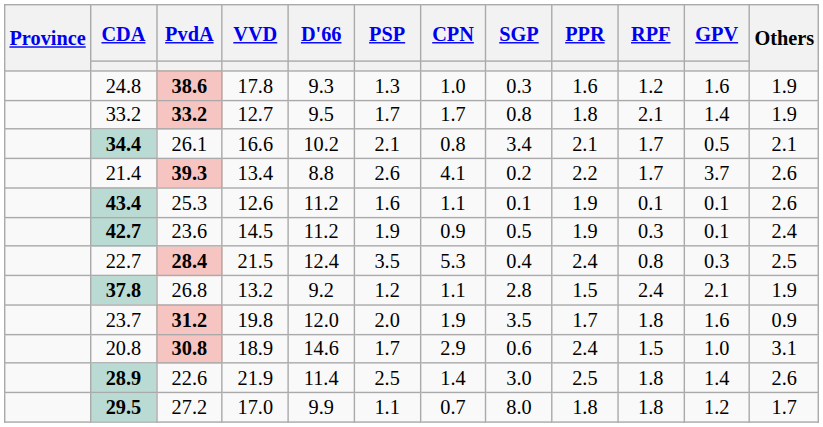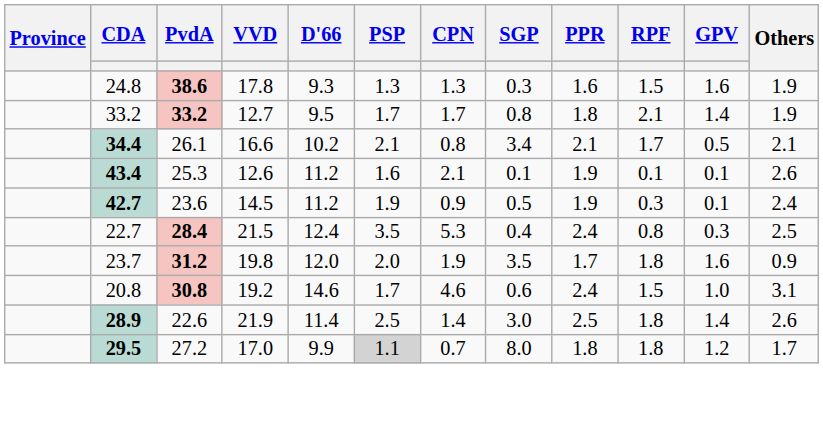(453, 86) 1.0 -> (453, 86) 1.3
(651, 86) 1.2 -> (651, 86) 1.5
- row: (123, 173)
(453, 203) 1.1 -> (453, 173) 2.1
- row: (123, 290)
(255, 349) 18.9 -> (255, 290) 19.2
(453, 349) 2.9 -> (453, 290) 4.6
(387, 407) no background -> (387, 349) lightgrey background
